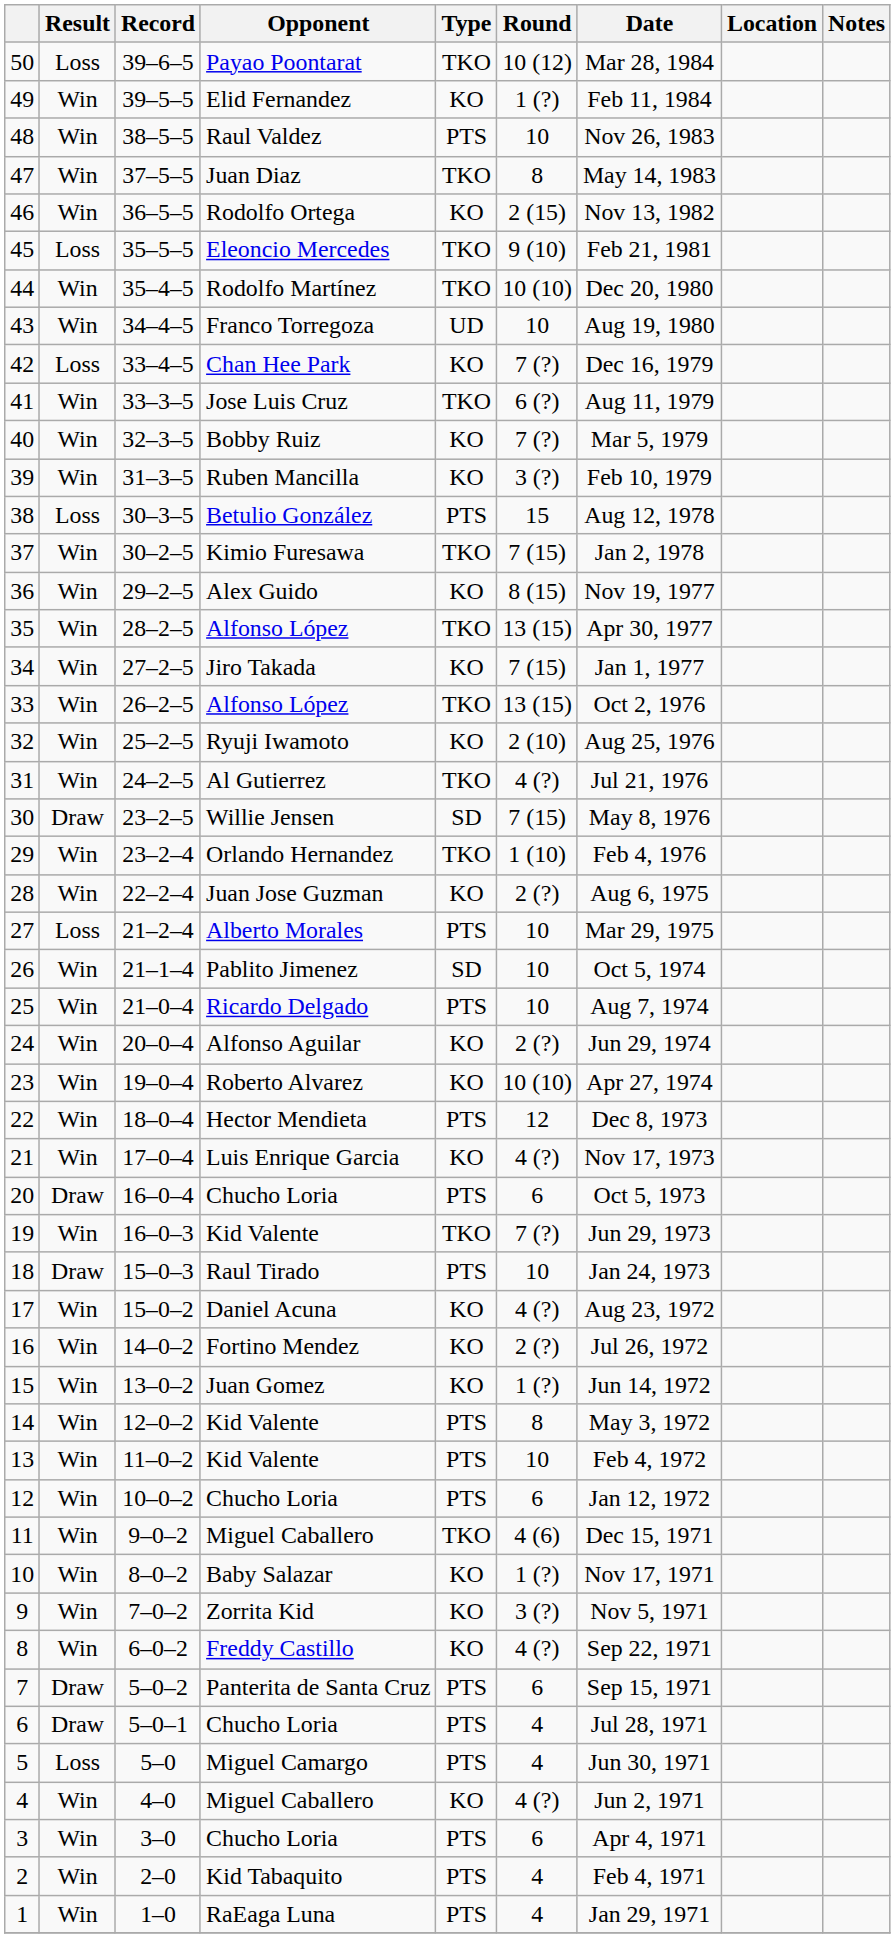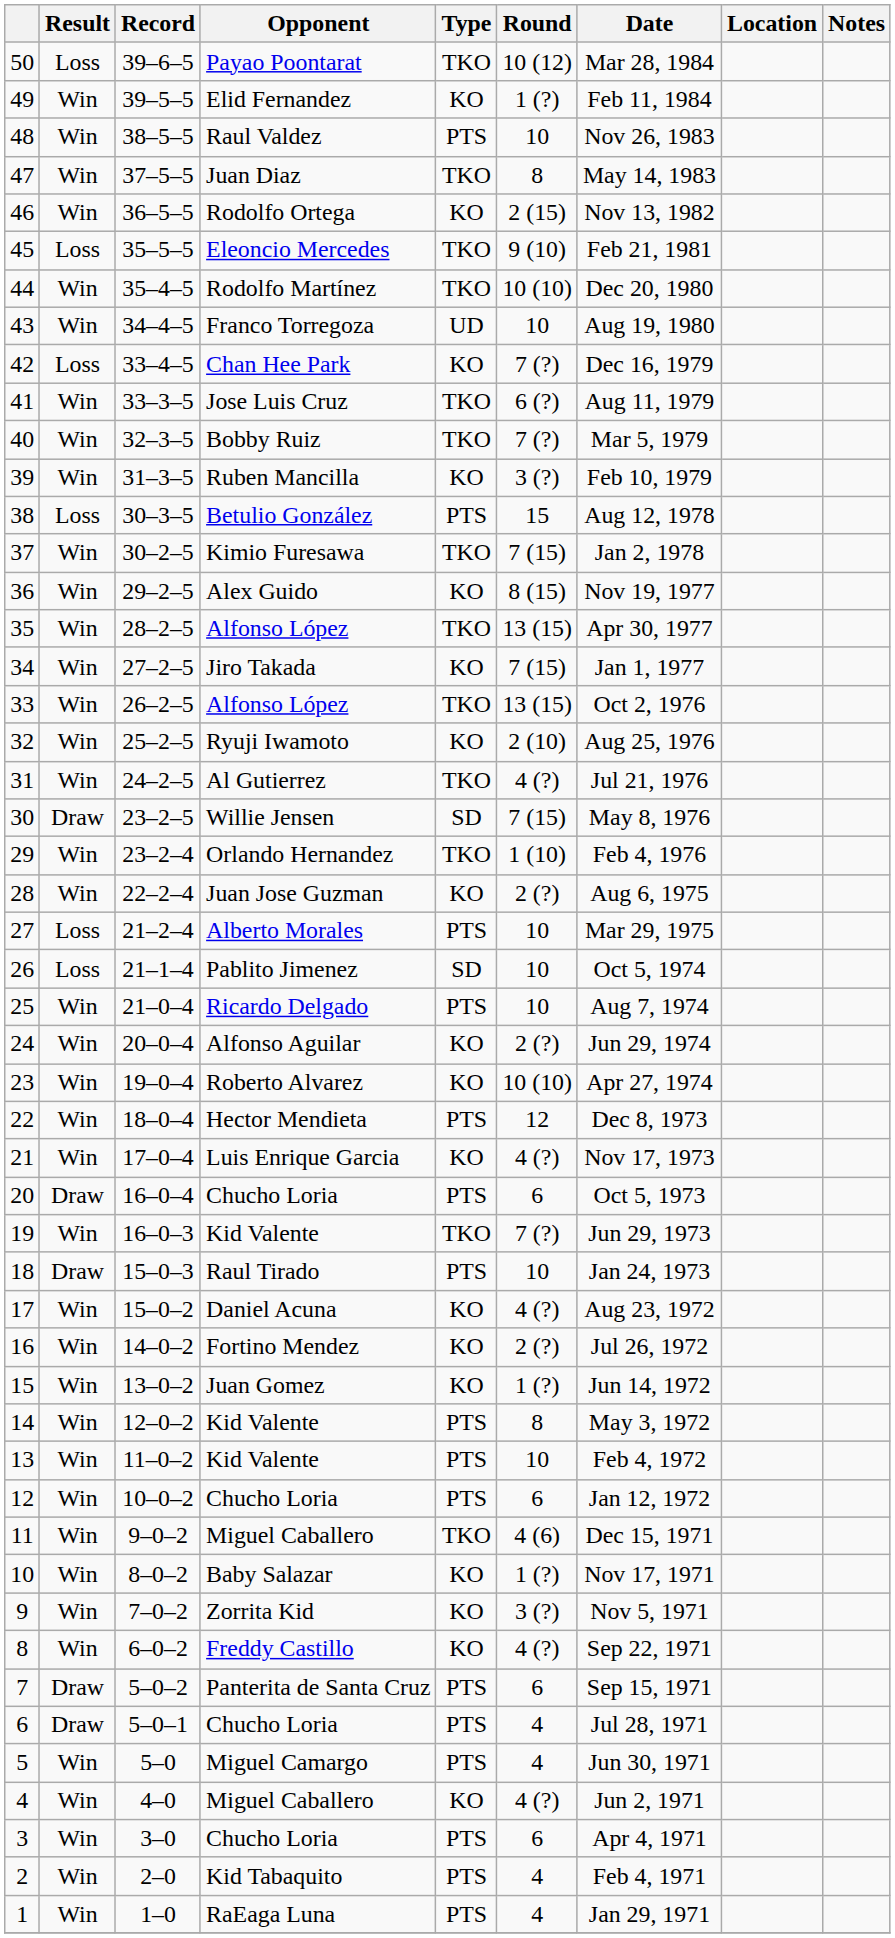(466, 439) KO -> (466, 439) TKO
(78, 968) Win -> (78, 968) Loss
(78, 1762) Loss -> (78, 1762) Win
